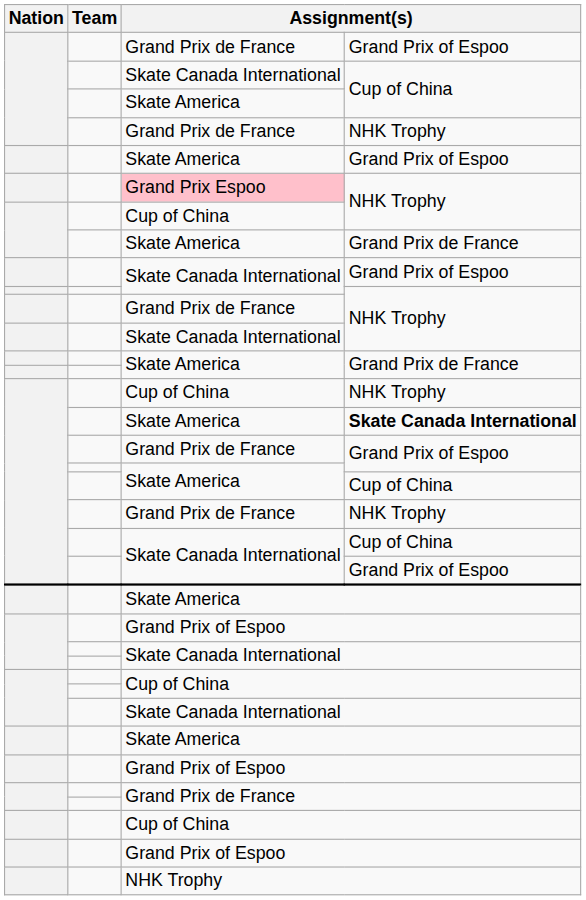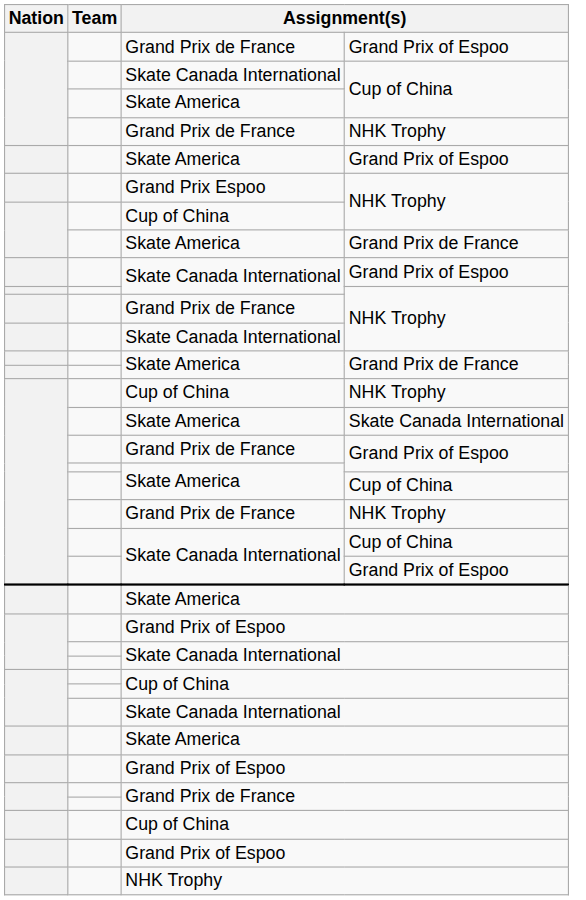(195, 187) pink background -> (195, 187) no background
(463, 421) bold -> (456, 421) normal
